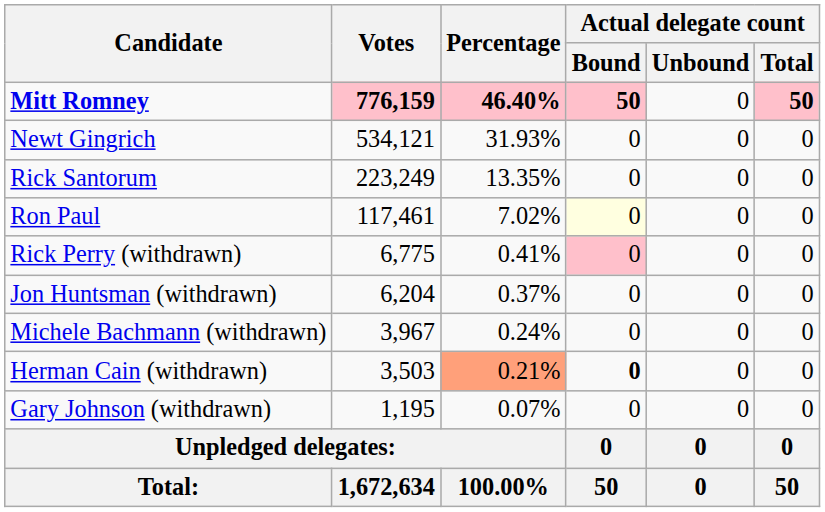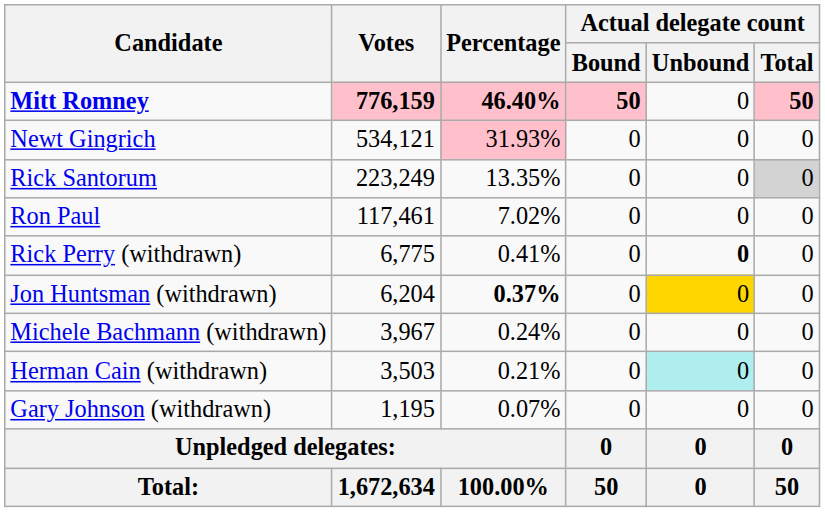(523, 139) no background -> (523, 139) pink background
(808, 178) no background -> (808, 178) lightgrey background
(635, 216) lightyellow background -> (635, 216) no background
(635, 255) pink background -> (635, 255) no background
(743, 255) normal -> (743, 255) bold
(529, 293) normal -> (527, 293) bold
(743, 293) no background -> (743, 293) gold background
(529, 370) lightsalmon background -> (529, 370) no background
(635, 370) bold -> (635, 370) normal
(743, 370) no background -> (743, 370) paleturquoise background
